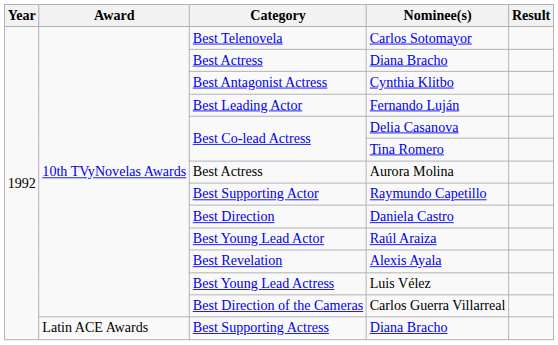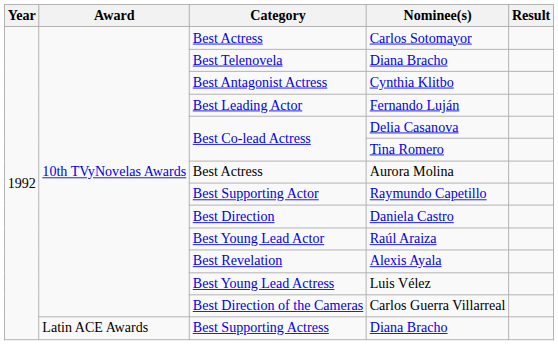(238, 37) Best Telenovela -> (228, 37) Best Actress
(228, 60) Best Actress -> (238, 60) Best Telenovela
